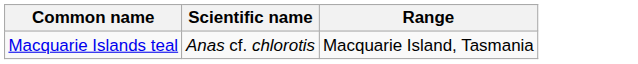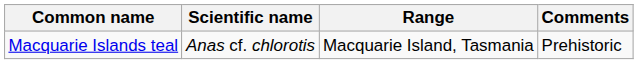+ column: (585, 17)
